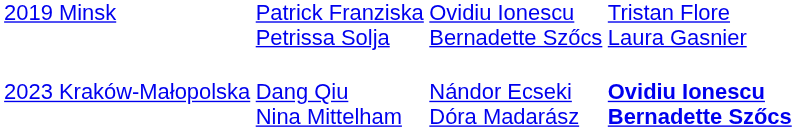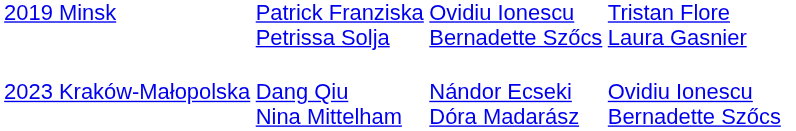(700, 104) bold -> (694, 104) normal
